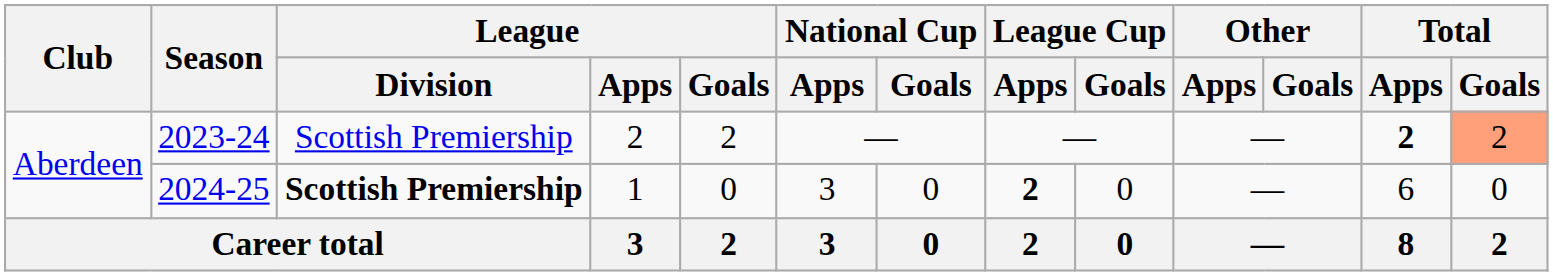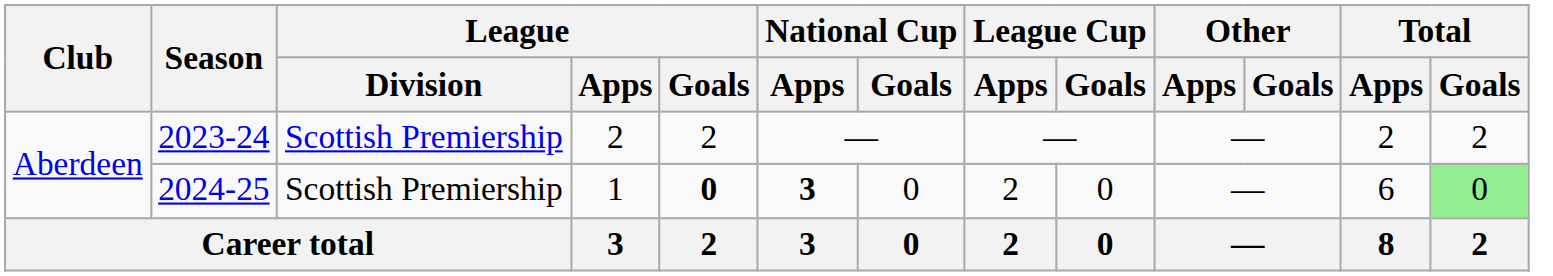(1406, 137) bold -> (1386, 137) normal
(1499, 137) lightsalmon background -> (1480, 137) no background
(434, 190) bold -> (424, 190) normal
(729, 190) normal -> (709, 190) bold
(827, 190) normal -> (807, 190) bold
(1030, 190) bold -> (1011, 190) normal
(1499, 190) no background -> (1480, 190) lightgreen background
